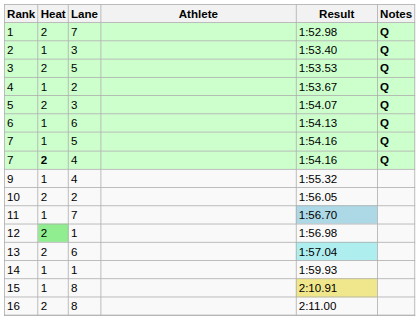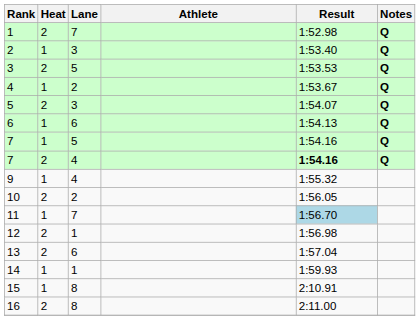(44, 160) bold -> (44, 160) normal
(318, 160) normal -> (318, 160) bold
(44, 233) lightgreen background -> (44, 233) no background
(318, 251) paleturquoise background -> (318, 251) no background
(318, 288) khaki background -> (318, 288) no background
